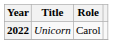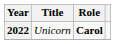(88, 30) normal -> (89, 30) bold
